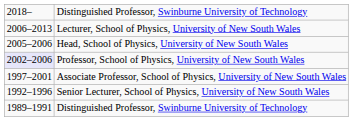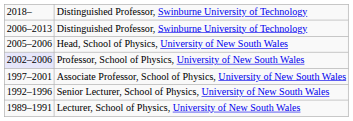(179, 28) Lecturer, School of Physics, University of New South Wales -> (182, 28) Distinguished Professor, Swinburne University of Technology
(182, 108) Distinguished Professor, Swinburne University of Technology -> (179, 108) Lecturer, School of Physics, University of New South Wales
